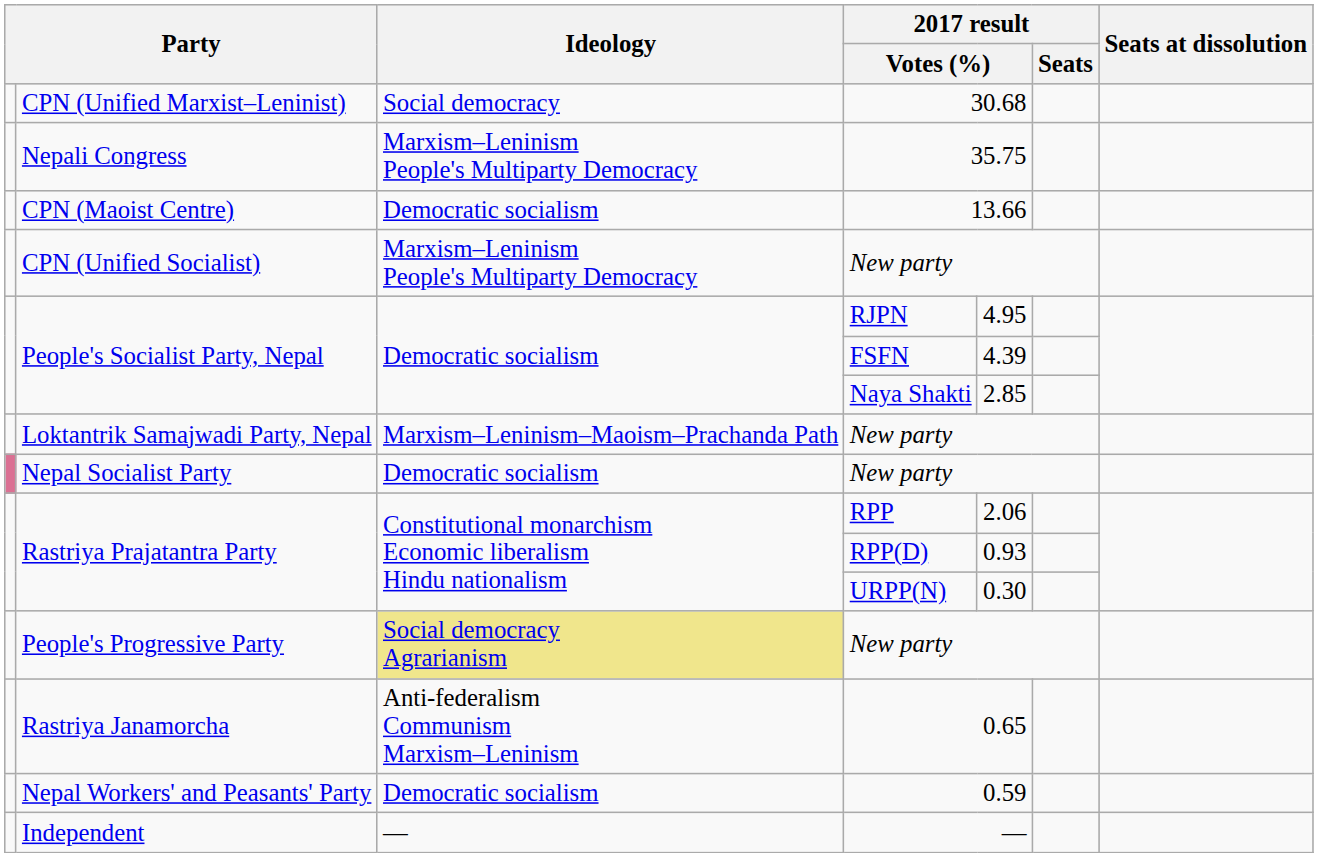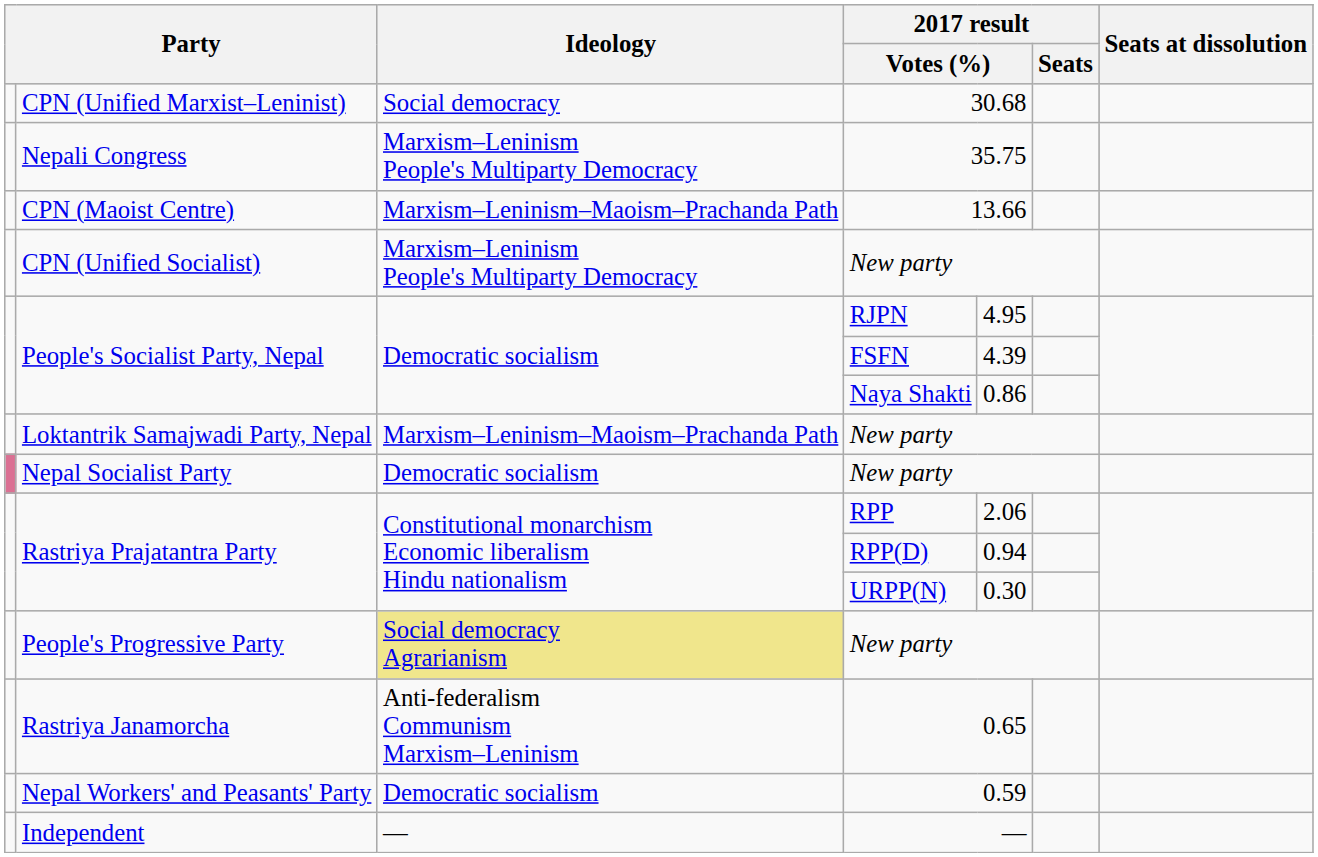(491, 209) Democratic socialism -> (611, 209) Marxism–Leninism–Maoism–Prachanda Path
(1005, 394) 2.85 -> (1005, 394) 0.86
(1005, 551) 0.93 -> (1005, 551) 0.94
